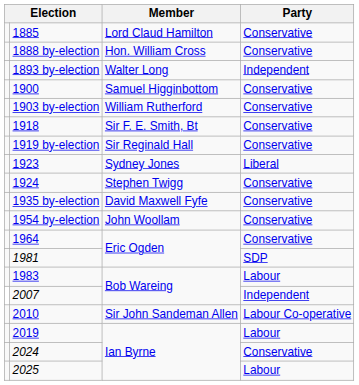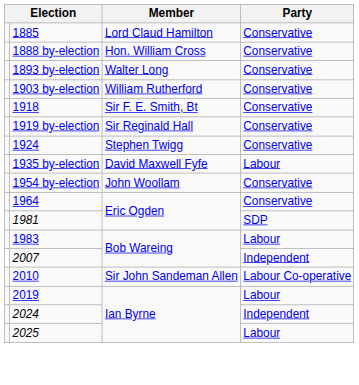(276, 70) Independent -> (278, 70) Conservative
- row: (26, 88)
- row: (26, 164)
(278, 201) Conservative -> (262, 164) Labour
(278, 351) Conservative -> (276, 314) Independent
